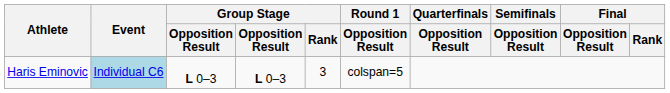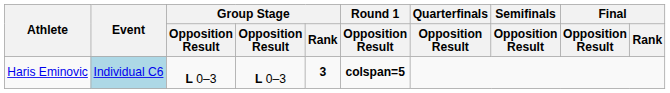(323, 73) normal -> (323, 73) bold
(375, 73) normal -> (375, 73) bold
